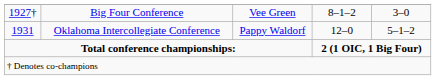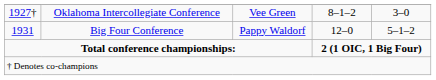(137, 13) Big Four Conference -> (137, 13) Oklahoma Intercollegiate Conference
(137, 30) Oklahoma Intercollegiate Conference -> (137, 30) Big Four Conference
